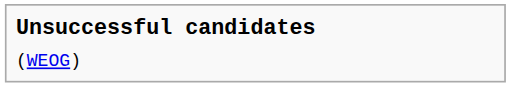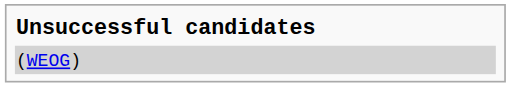(48, 60) no background -> (48, 60) lightgrey background
